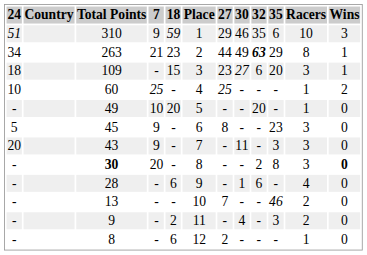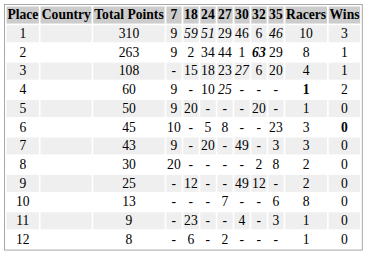columns swapped: (199, 15) <-> (14, 15)
(259, 33) 35 -> (259, 33) 6
(276, 33) 6 -> (276, 33) 46
(157, 52) 21 -> (174, 52) 9
(174, 52) 23 -> (191, 52) 2
(242, 52) 49 -> (242, 52) 1
(112, 71) 109 -> (129, 71) 108
(306, 71) 3 -> (306, 71) 4
(157, 89) 25 -> (174, 89) 9
(306, 89) normal -> (306, 89) bold
(112, 108) 49 -> (129, 108) 50
(157, 108) 10 -> (174, 108) 9
(157, 127) 9 -> (174, 127) 10
(345, 127) normal -> (345, 127) bold
(242, 146) 11 -> (242, 146) 49
(112, 164) bold -> (129, 164) normal
(306, 164) 3 -> (306, 164) 2
(345, 164) bold -> (345, 164) normal
(112, 183) 28 -> (129, 183) 25
(174, 183) 6 -> (191, 183) 12
(242, 183) 1 -> (242, 183) 49
(259, 183) 6 -> (259, 183) 12
(306, 183) 4 -> (306, 183) 2
(276, 202) 46 -> (276, 202) 6
(306, 202) 2 -> (306, 202) 8
(174, 220) 2 -> (191, 220) 23
(306, 220) 2 -> (306, 220) 1
